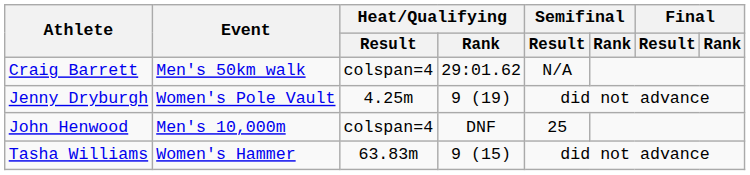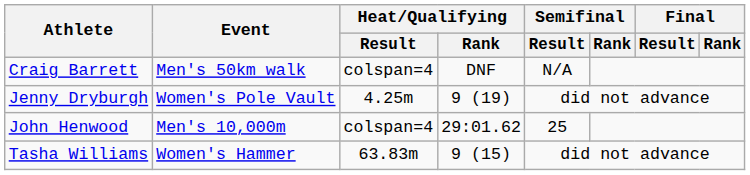(481, 71) 29:01.62 -> (481, 71) DNF
(481, 127) DNF -> (481, 127) 29:01.62
